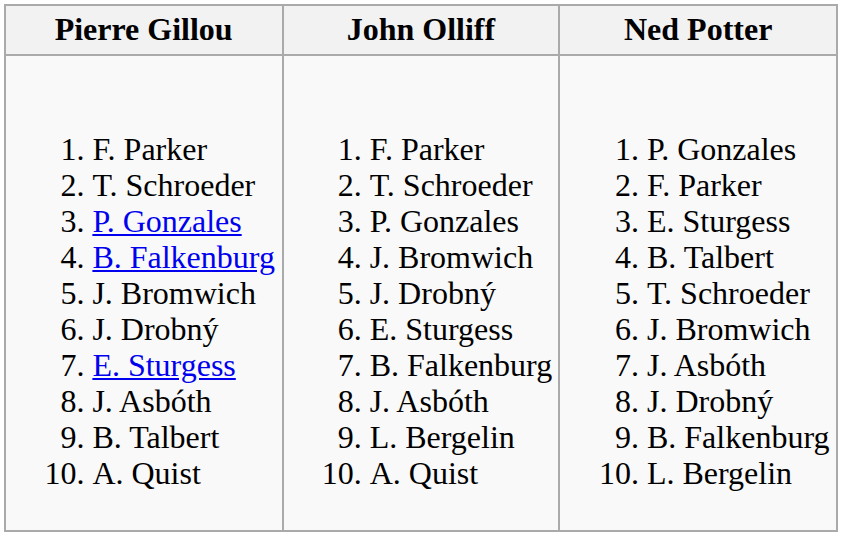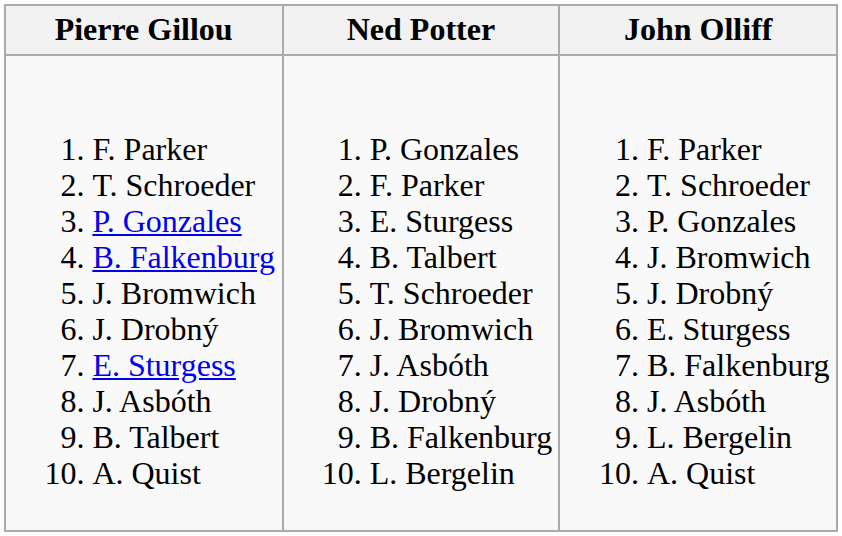columns swapped: (698, 29) <-> (421, 29)
